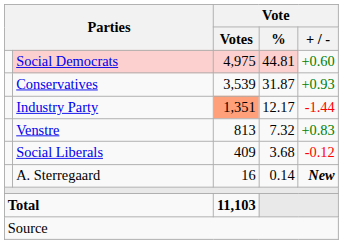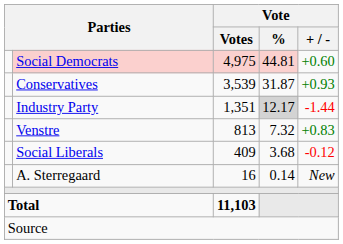(240, 107) lightsalmon background -> (240, 107) no background
(279, 107) no background -> (279, 107) lightgrey background
(322, 175) bold -> (322, 175) normal
